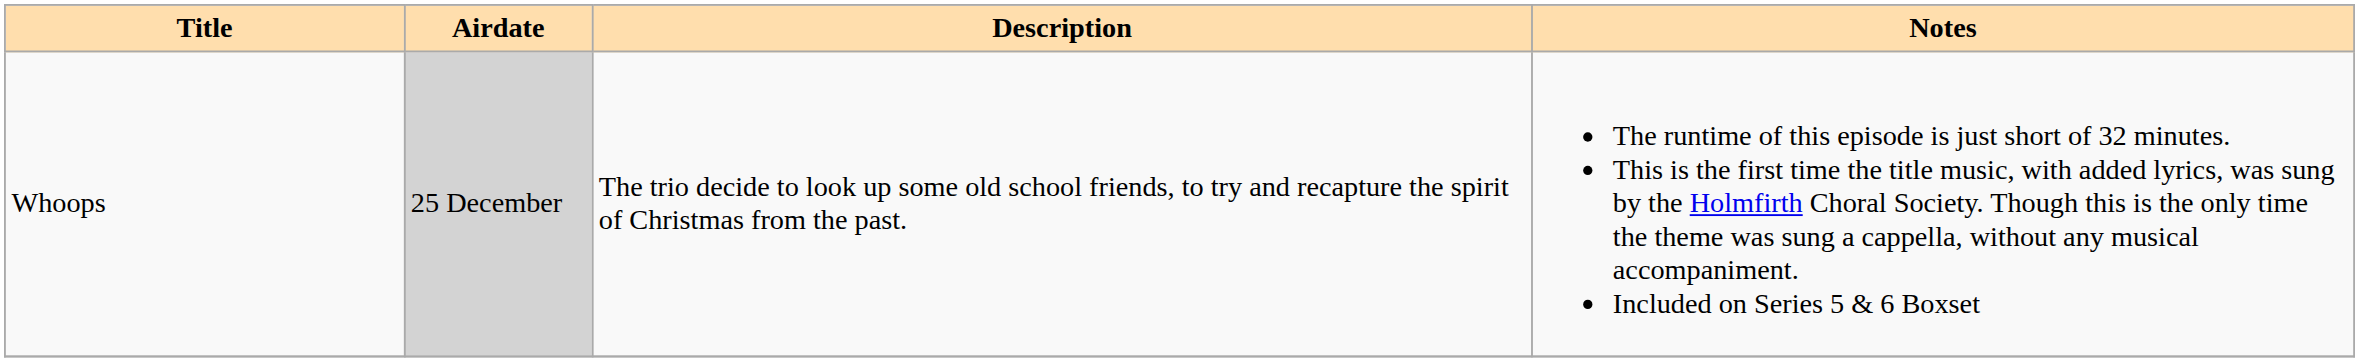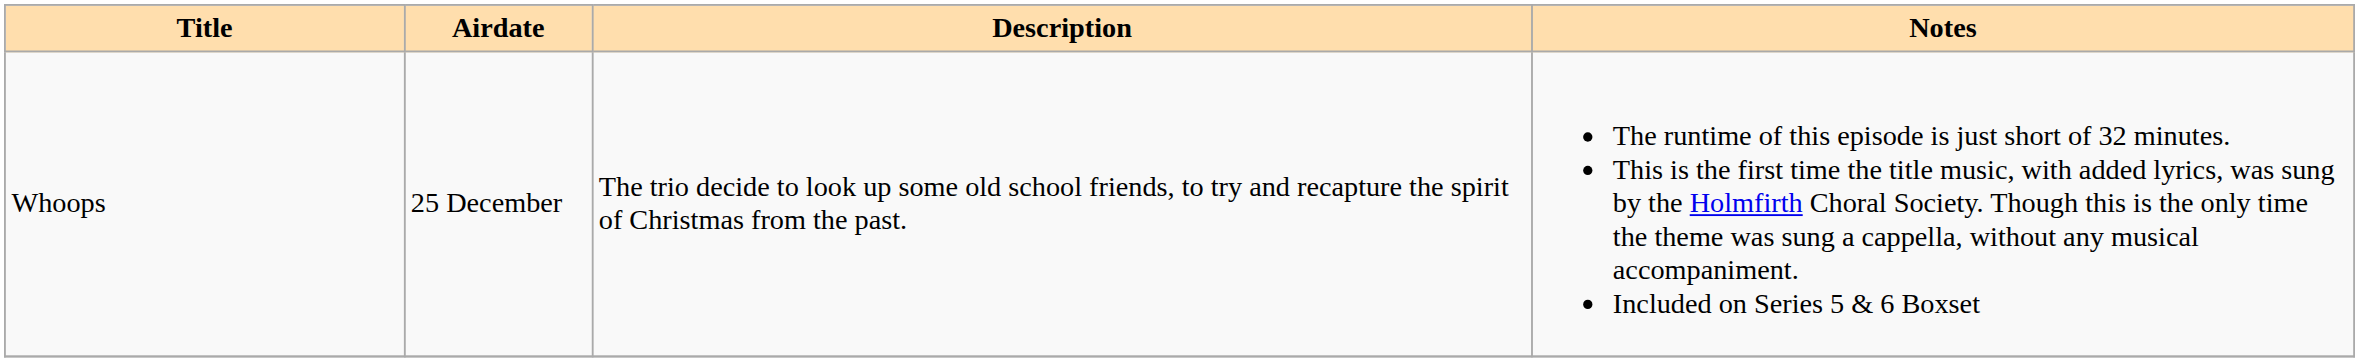(487, 203) lightgrey background -> (487, 203) no background
